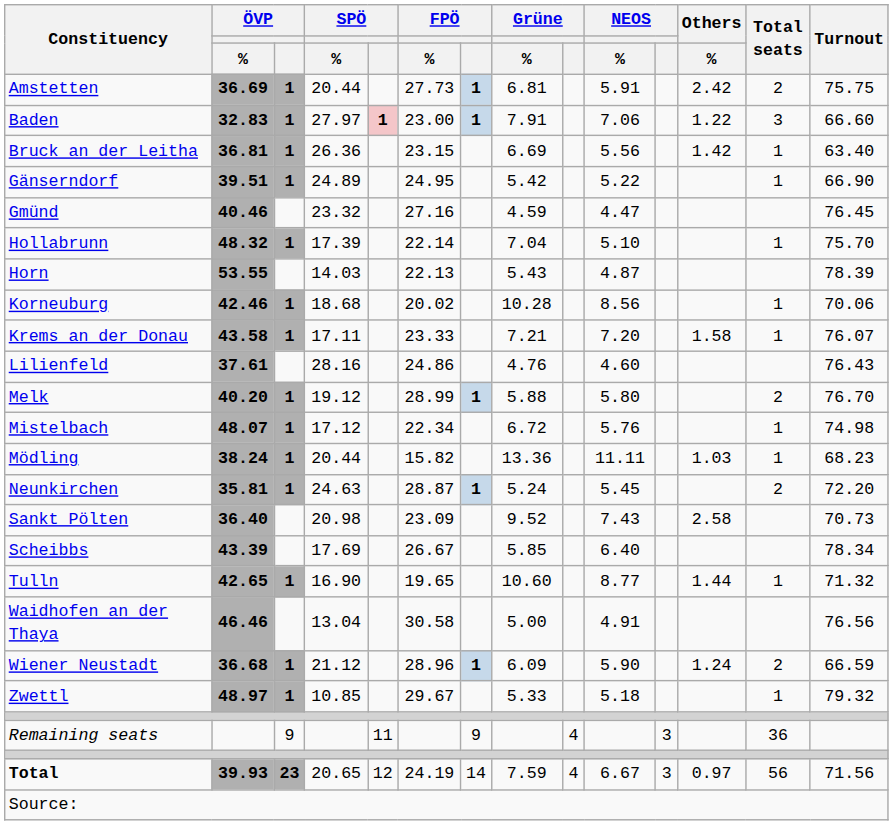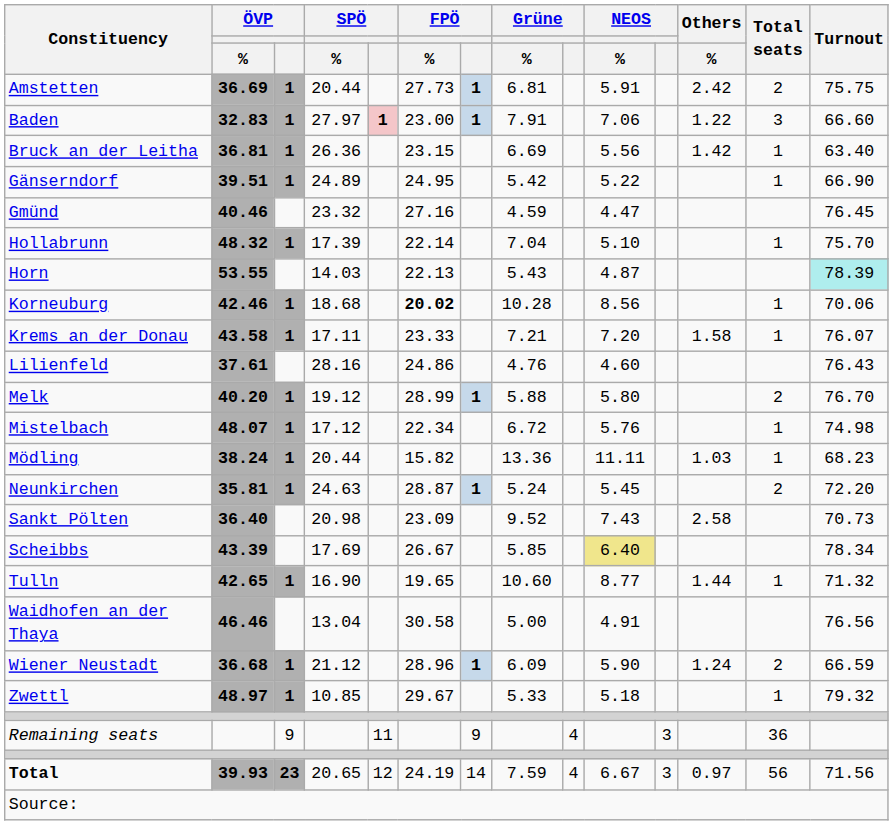(849, 274) no background -> (849, 274) paleturquoise background
(429, 305) normal -> (429, 305) bold
(620, 551) no background -> (620, 551) khaki background
